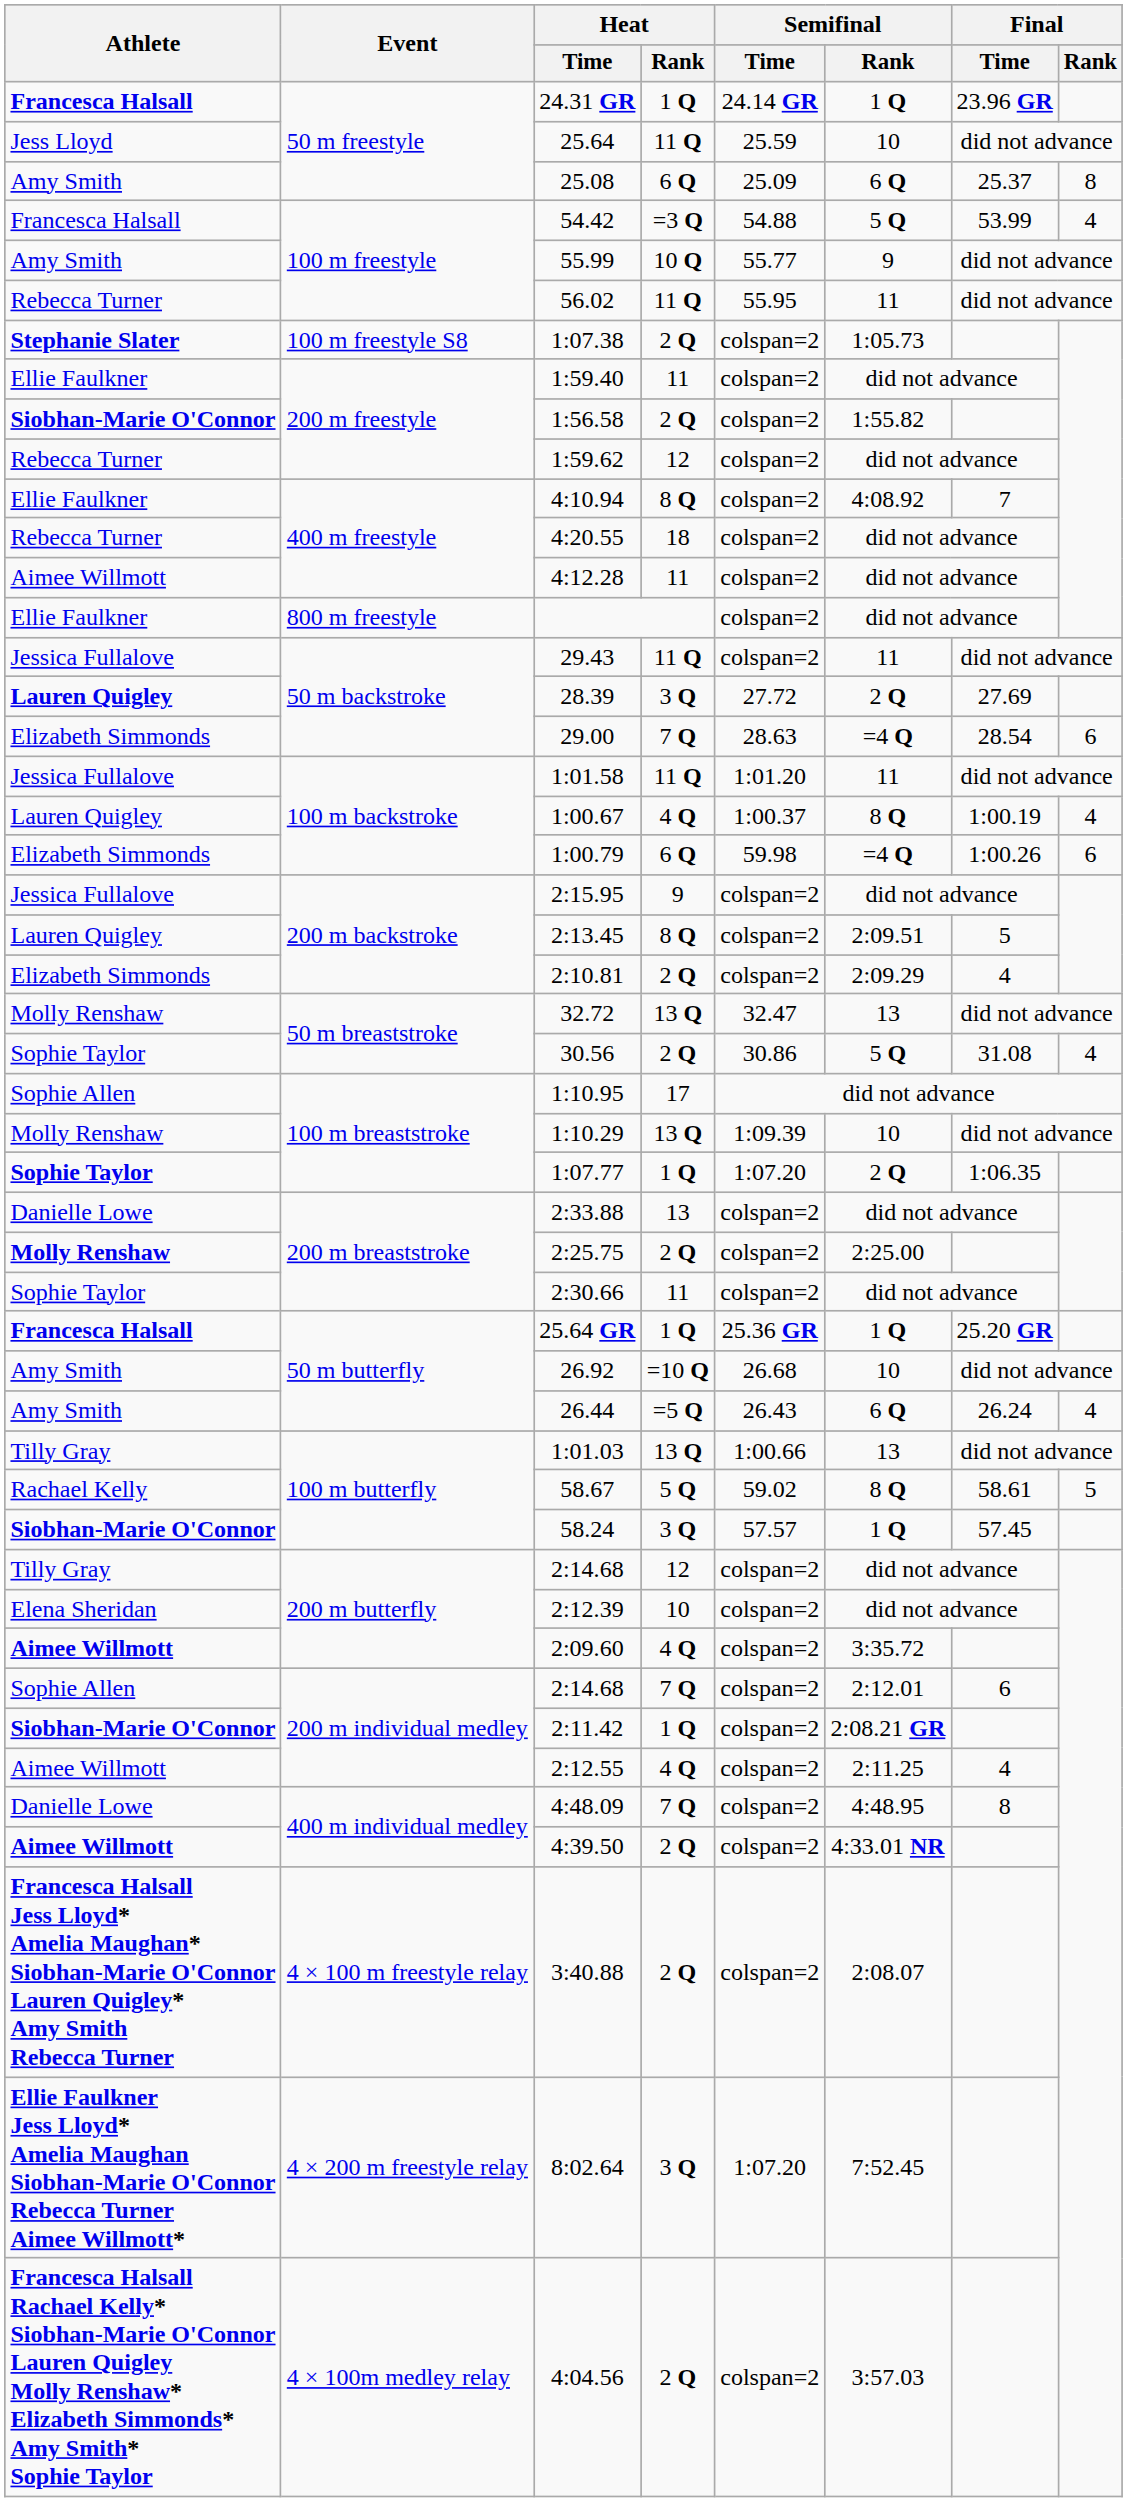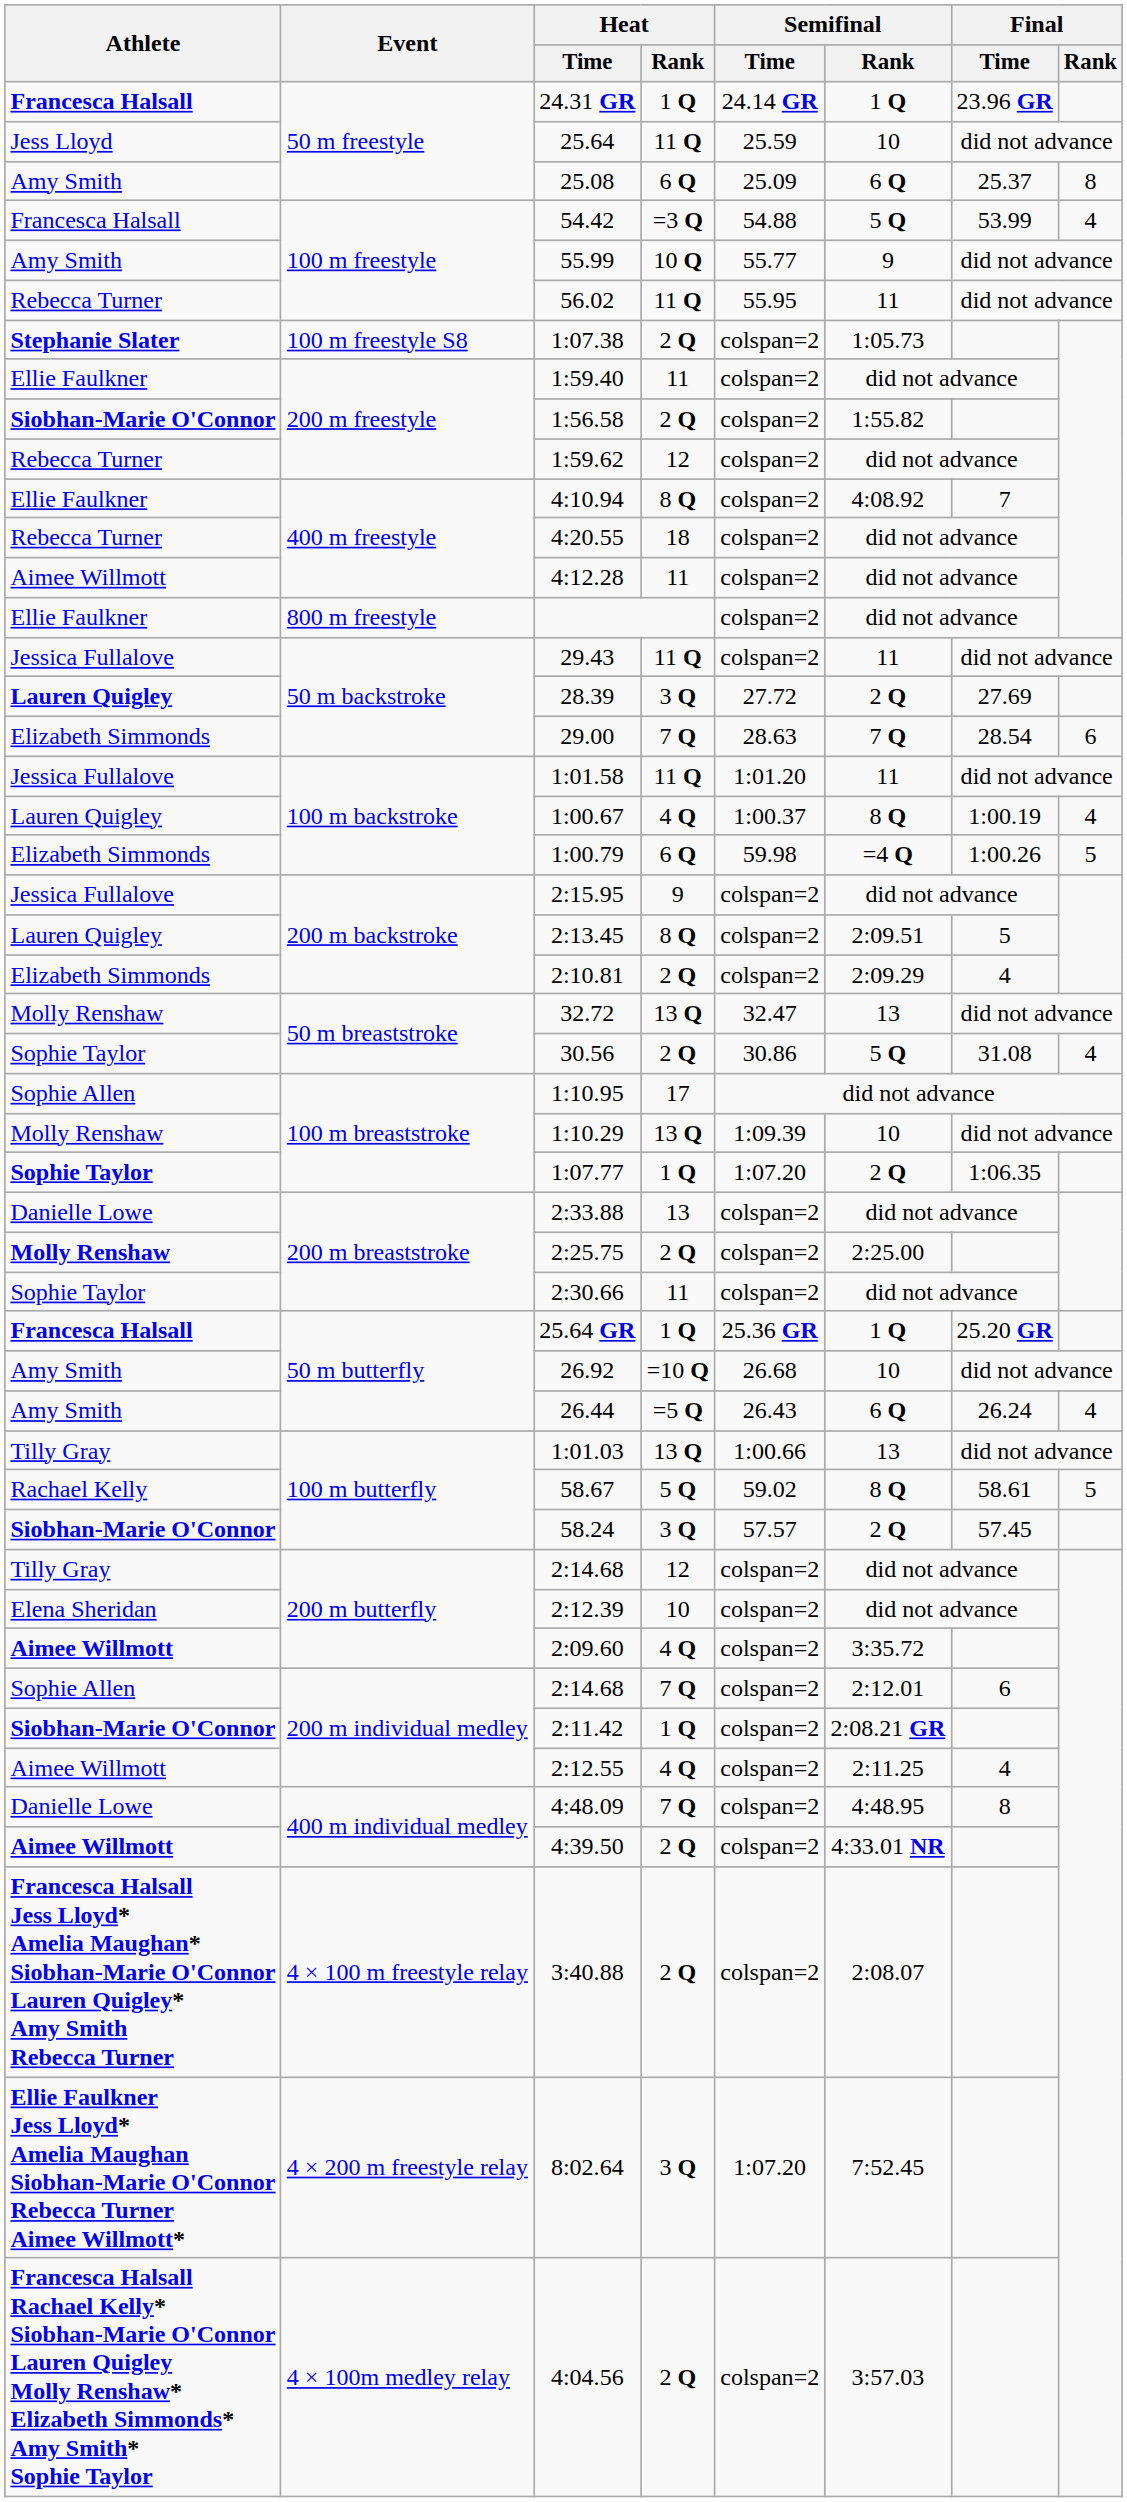(888, 736) =4 Q -> (888, 736) 7 Q
(1090, 855) 6 -> (1090, 855) 5
(888, 1529) 1 Q -> (888, 1529) 2 Q
